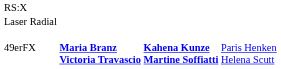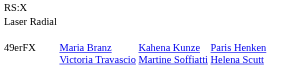(100, 54) bold -> (98, 54) normal
(181, 54) bold -> (173, 54) normal
